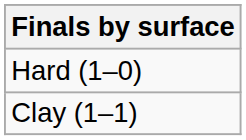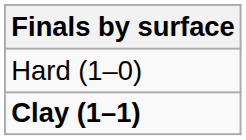(74, 113) normal -> (76, 113) bold
